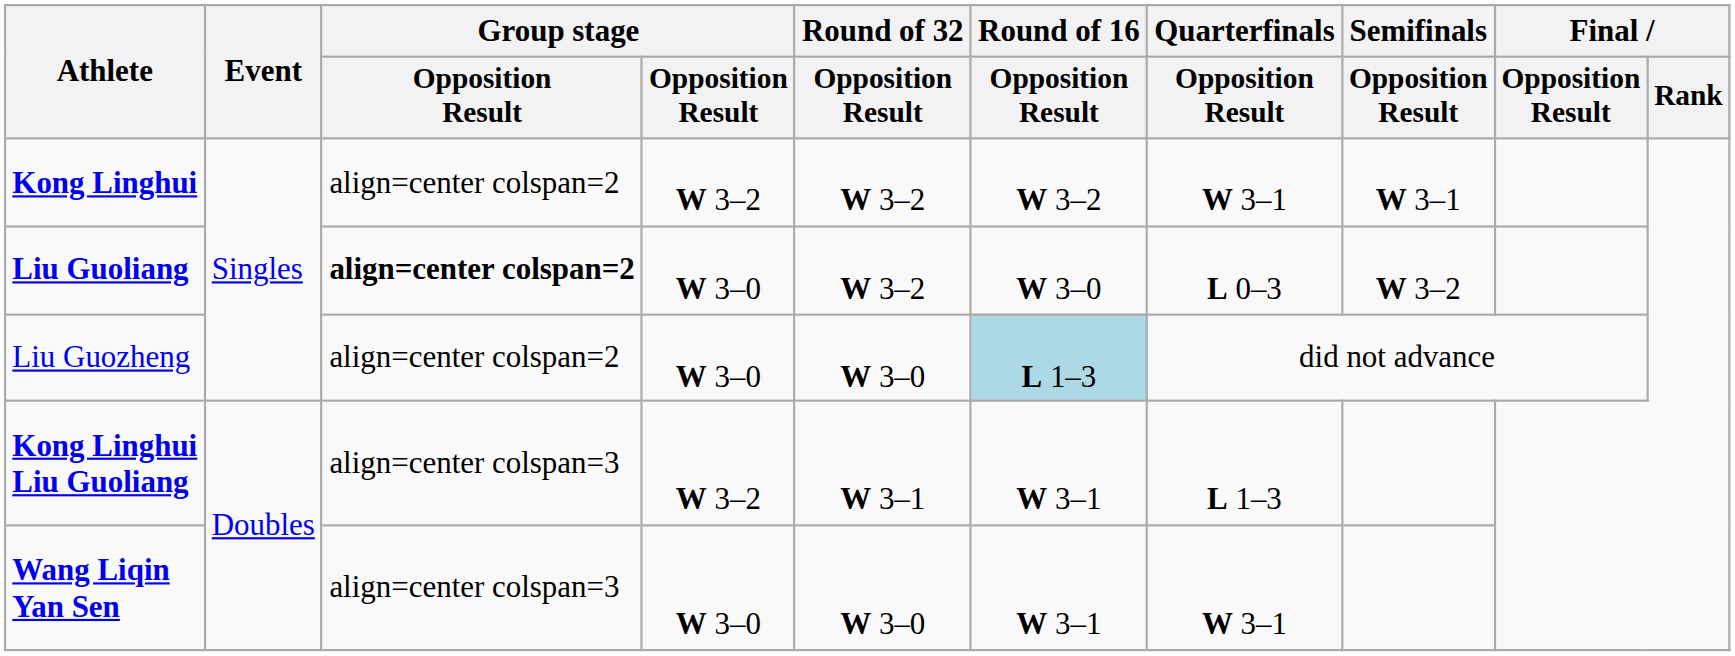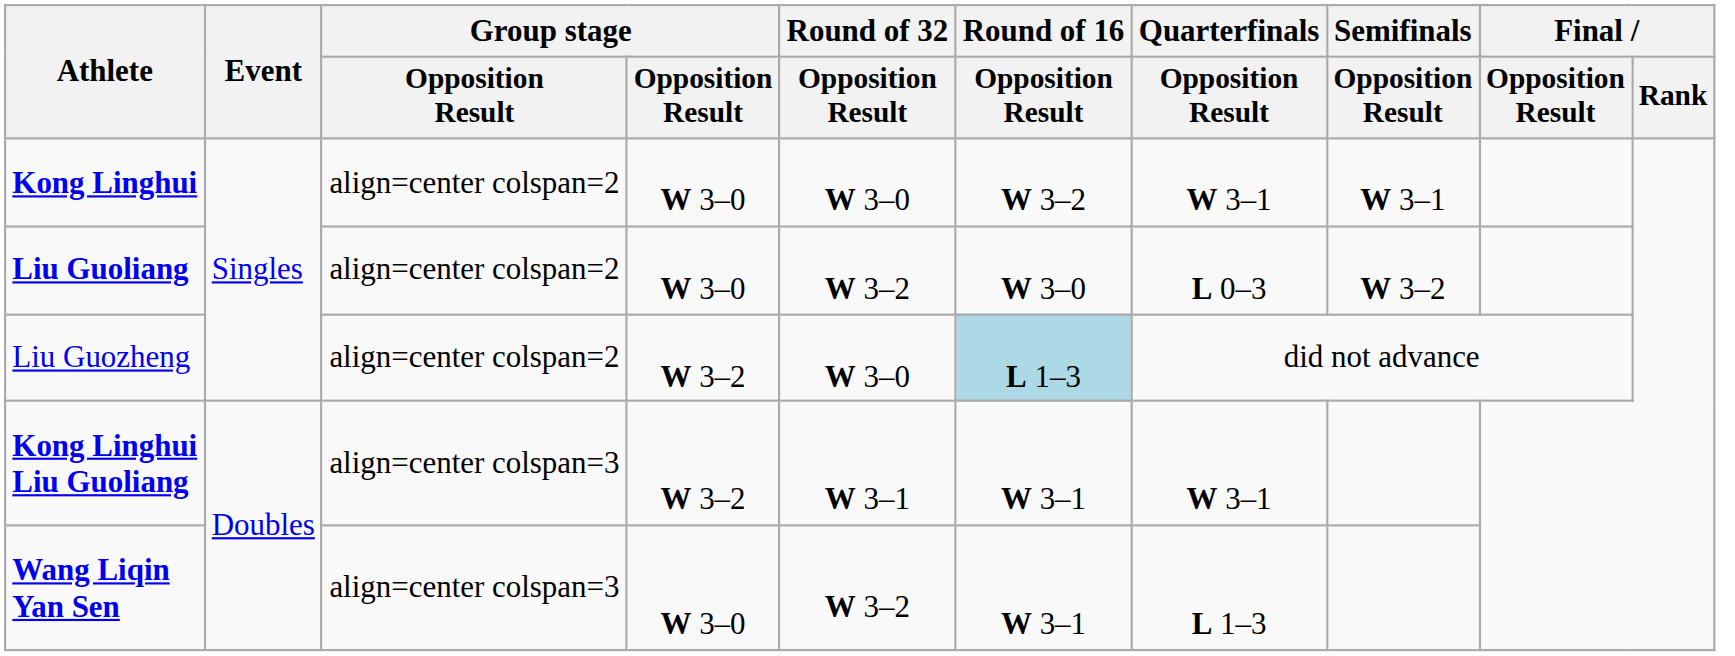(718, 200) W 3–2 -> (703, 200) W 3–0
(883, 200) W 3–2 -> (867, 200) W 3–0
(482, 270) bold -> (474, 270) normal
(718, 375) W 3–0 -> (703, 375) W 3–2
(1244, 500) L 1–3 -> (1229, 500) W 3–1
(883, 624) W 3–0 -> (867, 606) W 3–2
(1244, 624) W 3–1 -> (1229, 624) L 1–3
